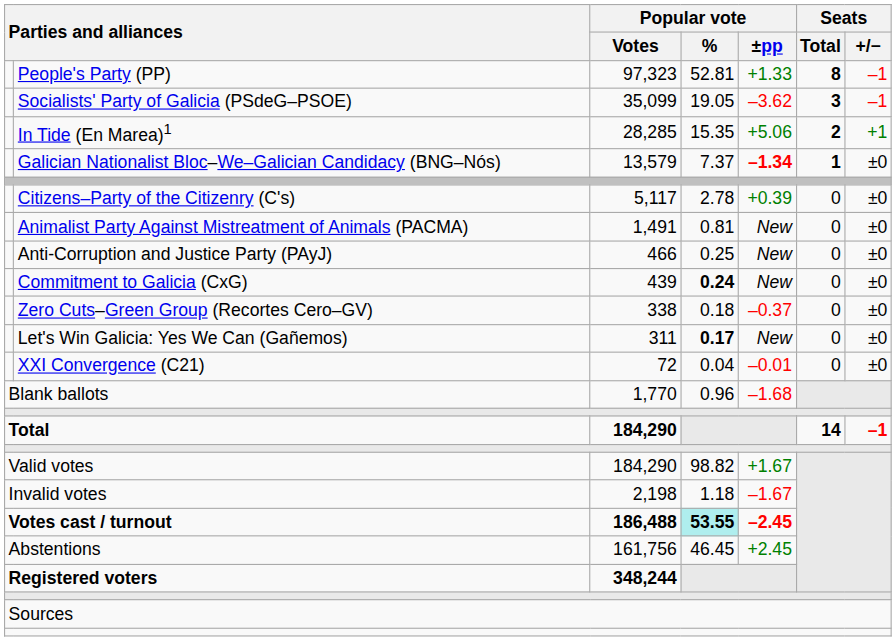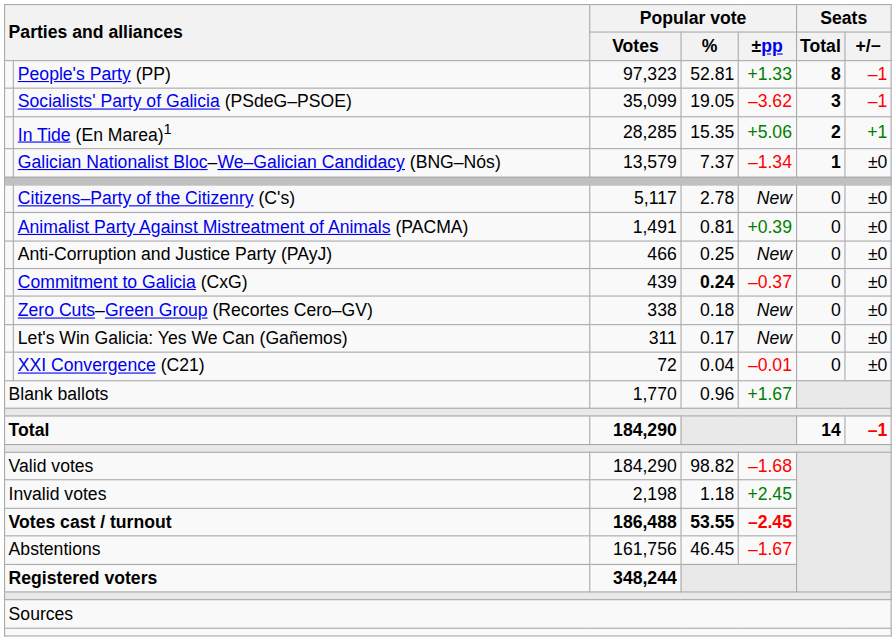(770, 162) bold -> (770, 162) normal
(770, 198) +0.39 -> (774, 198) New
(774, 226) New -> (770, 226) +0.39
(774, 282) New -> (770, 282) –0.37
(770, 310) –0.37 -> (774, 310) New
(717, 338) bold -> (717, 338) normal
(770, 394) –1.68 -> (770, 394) +1.67
(770, 466) +1.67 -> (770, 466) –1.68
(770, 494) –1.67 -> (770, 494) +2.45
(712, 522) paleturquoise background -> (712, 522) no background
(770, 549) +2.45 -> (770, 549) –1.67
